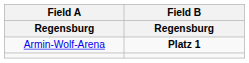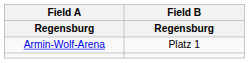(184, 45) bold -> (184, 45) normal
